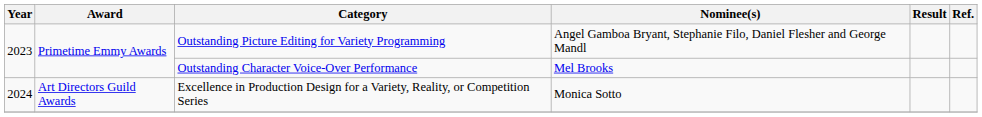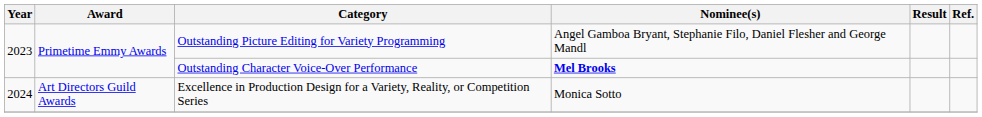(584, 68) normal -> (585, 68) bold
